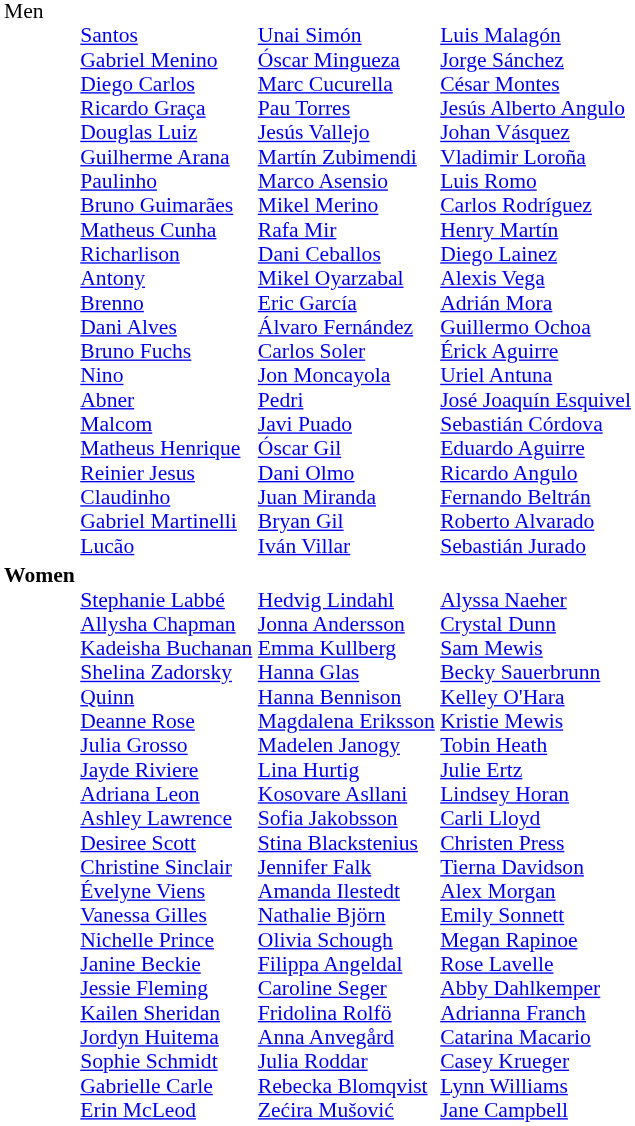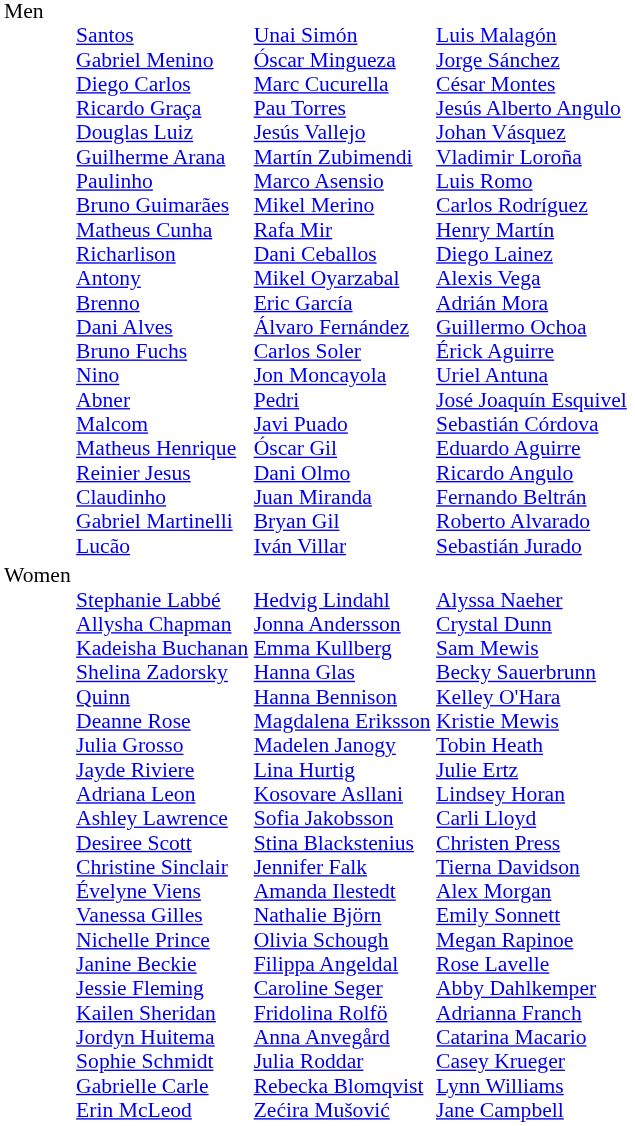(39, 575) bold -> (37, 575) normal
